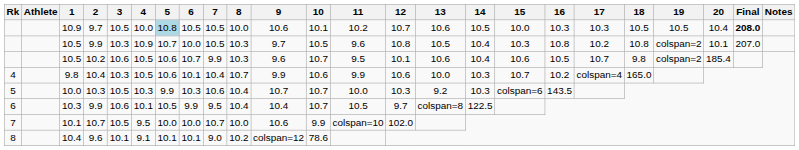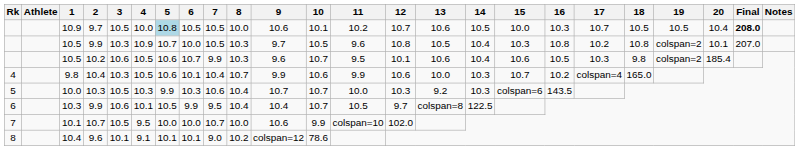(599, 28) 10.3 -> (599, 28) 10.7
(599, 59) 10.7 -> (599, 59) 10.3
